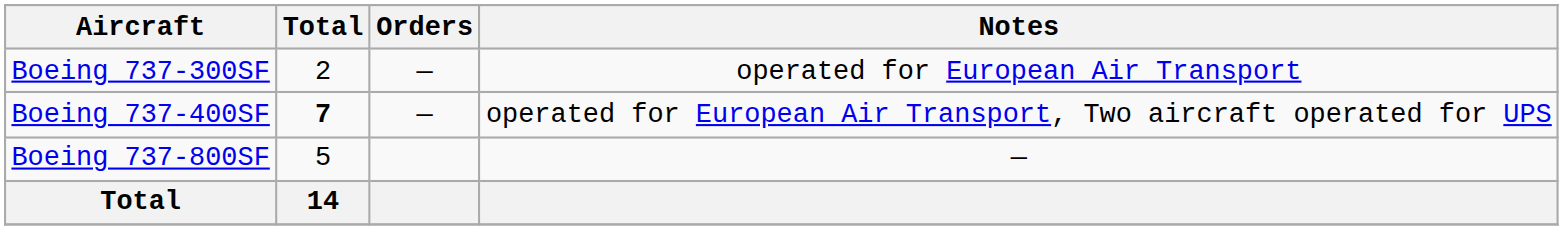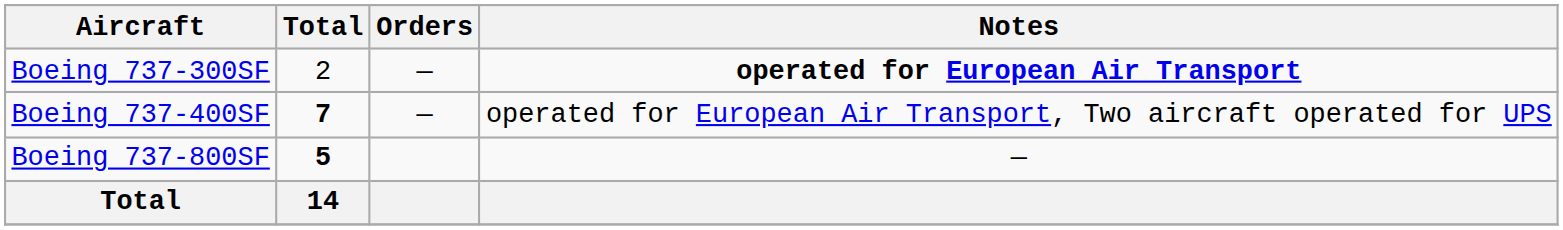(1019, 71) normal -> (1019, 71) bold
(323, 159) normal -> (323, 159) bold
